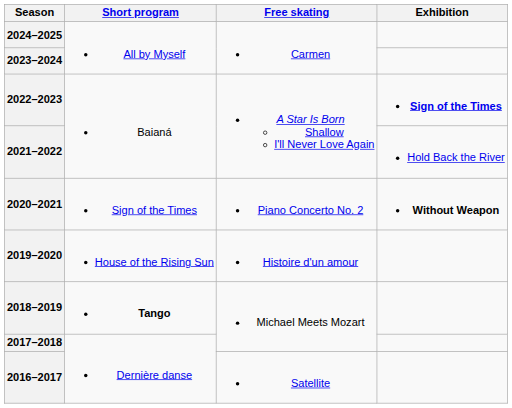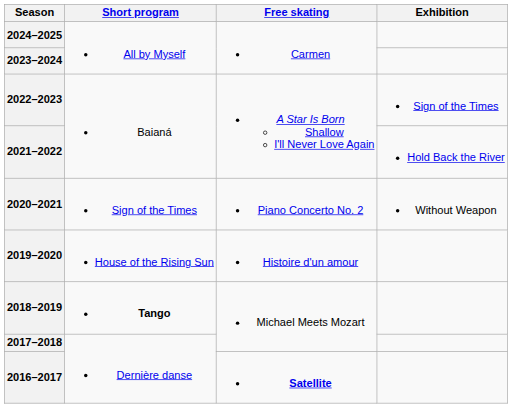(442, 106) bold -> (442, 106) normal
(442, 210) bold -> (442, 210) normal
(297, 384) normal -> (297, 384) bold
